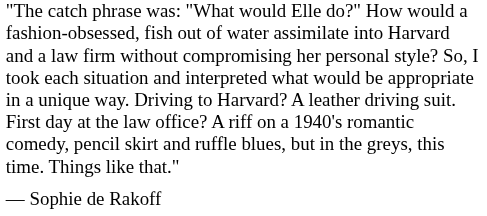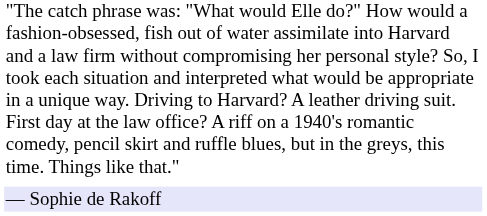(84, 198) no background -> (84, 198) lavender background
